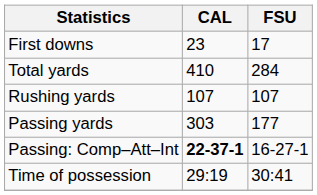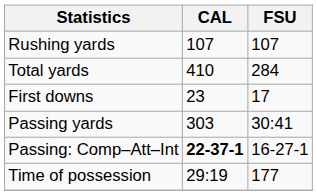rows swapped: (51, 44) <-> (62, 97)
(265, 123) 177 -> (272, 123) 30:41
(272, 176) 30:41 -> (265, 176) 177
